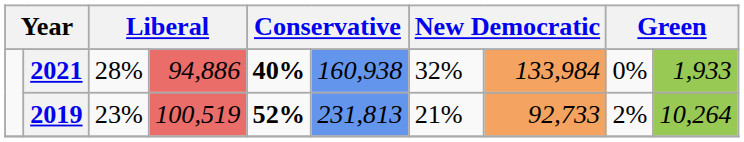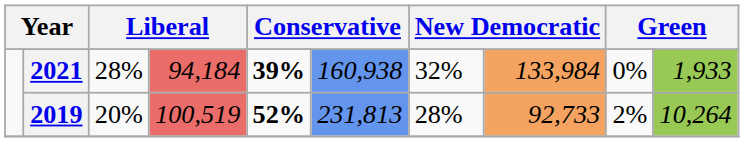(204, 70) 94,886 -> (204, 70) 94,184
(279, 70) 40% -> (279, 70) 39%
(119, 113) 23% -> (119, 113) 20%
(439, 113) 21% -> (439, 113) 28%
